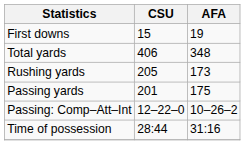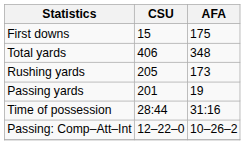(197, 33) 19 -> (200, 33) 175
(200, 91) 175 -> (197, 91) 19
rows swapped: (69, 110) <-> (59, 130)
